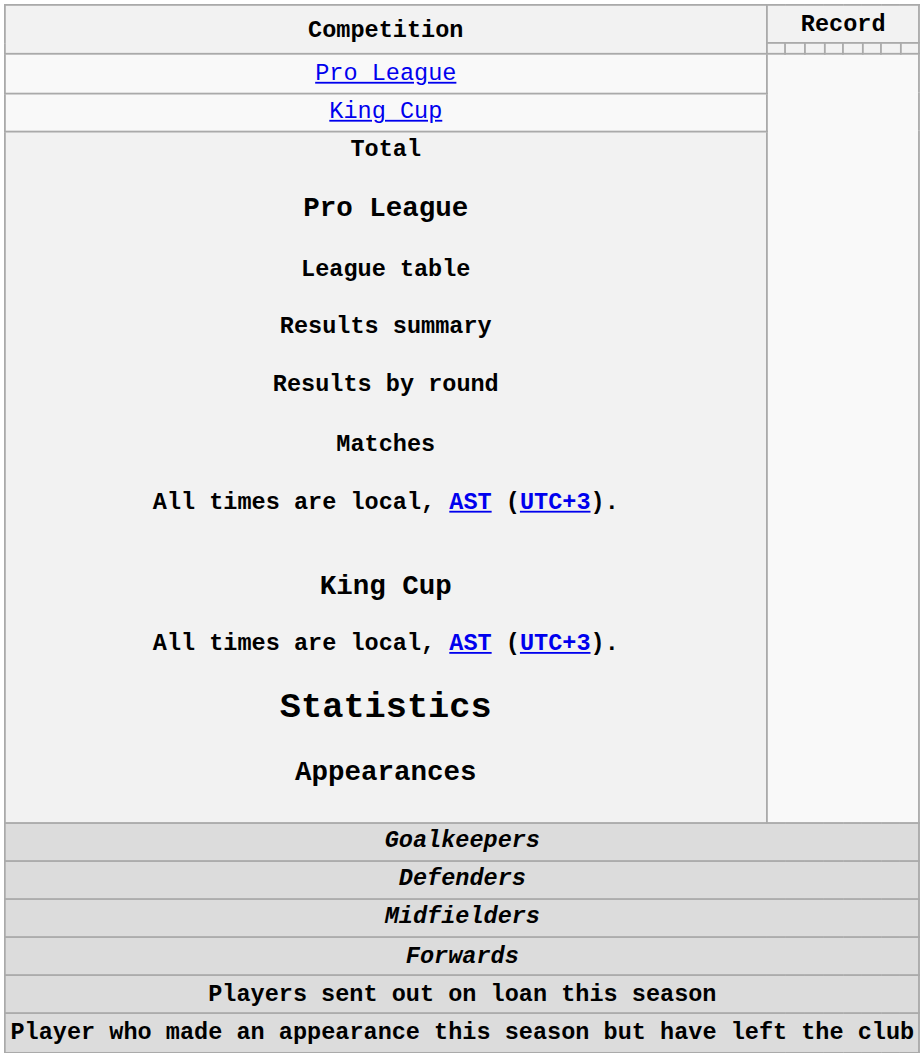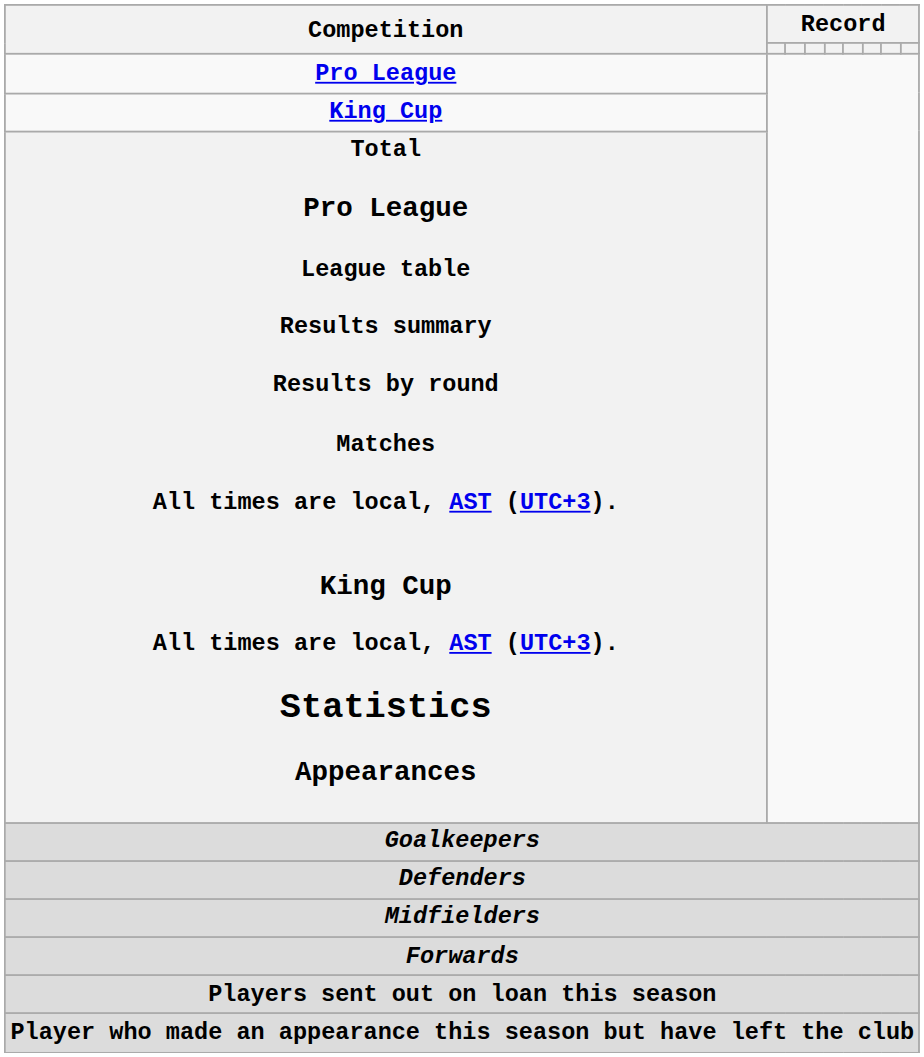(386, 74) normal -> (386, 74) bold
(386, 112) normal -> (386, 112) bold
